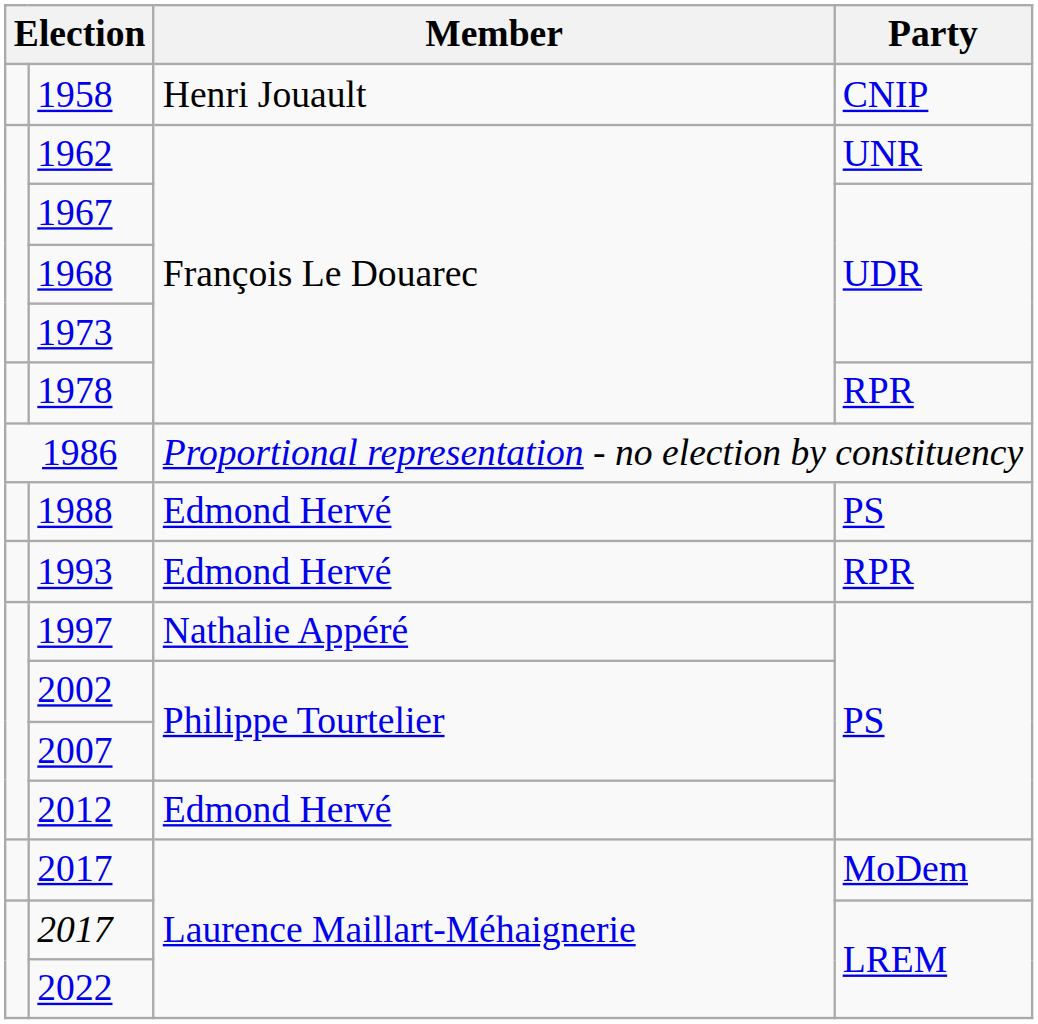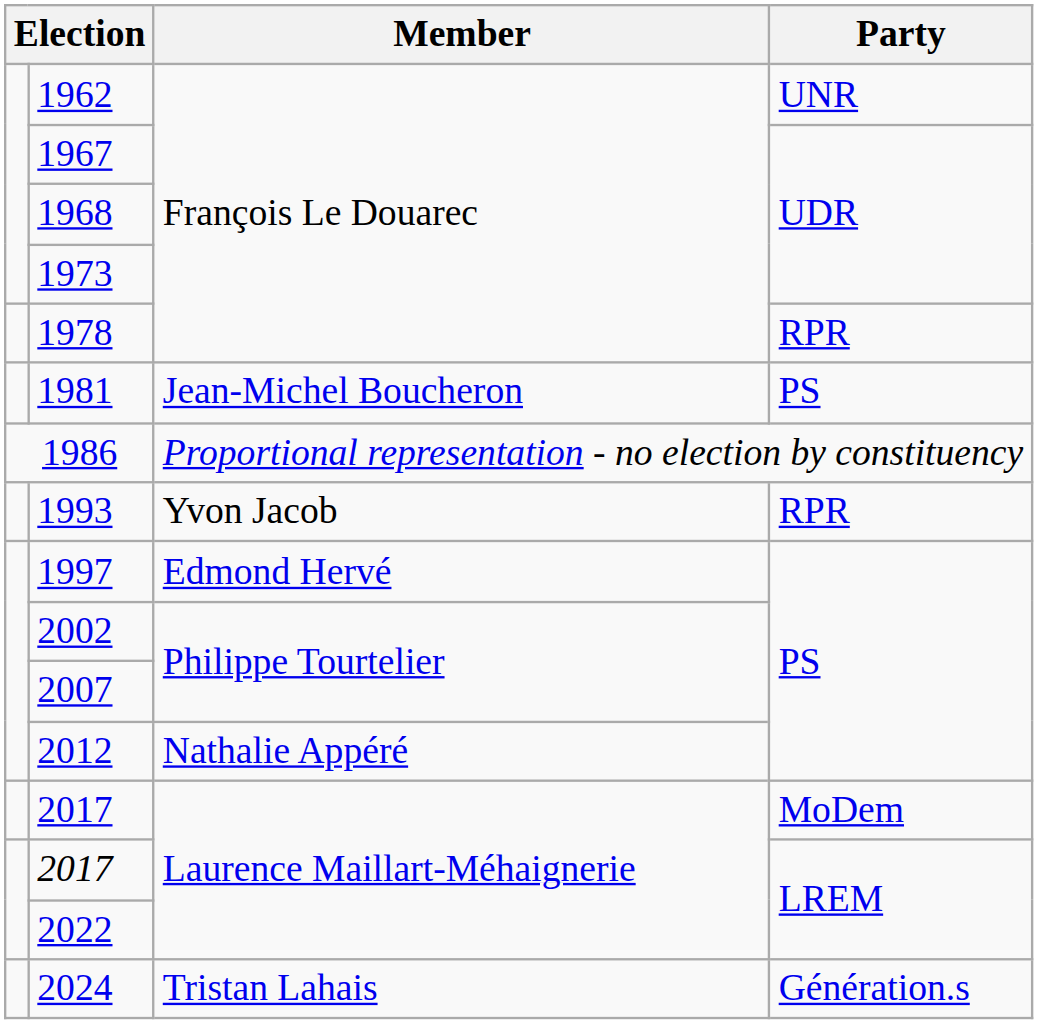- row: (75, 93)
+ row: (75, 392)
- row: (75, 511)
(277, 570) Edmond Hervé -> (250, 511) Yvon Jacob
(285, 630) Nathalie Appéré -> (277, 570) Edmond Hervé
(277, 809) Edmond Hervé -> (285, 749) Nathalie Appéré
+ row: (75, 988)
